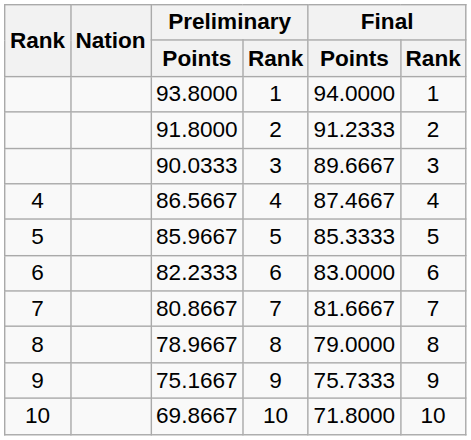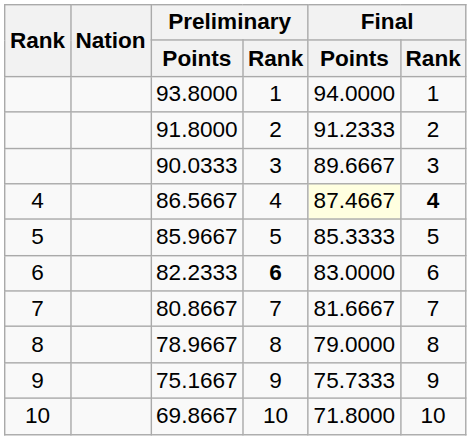(354, 201) no background -> (354, 201) lightyellow background
(433, 201) normal -> (433, 201) bold
(276, 272) normal -> (276, 272) bold
